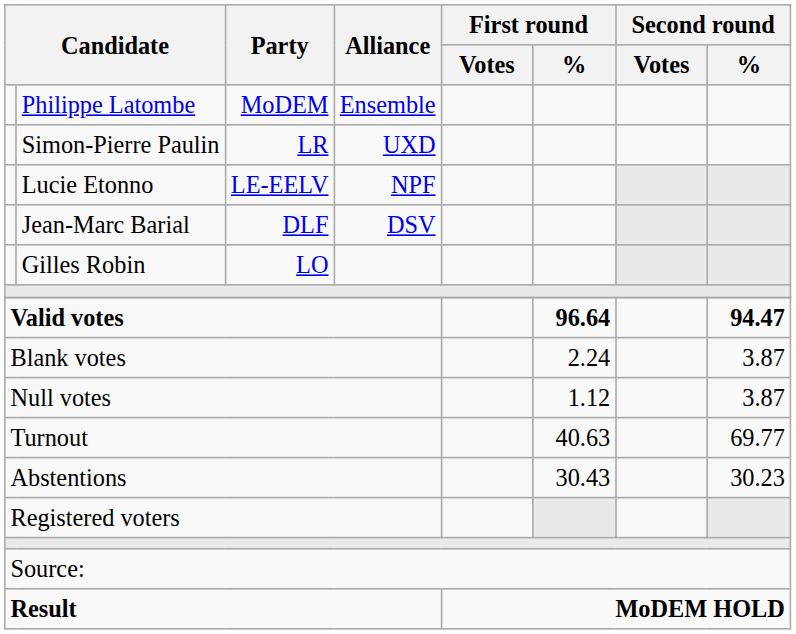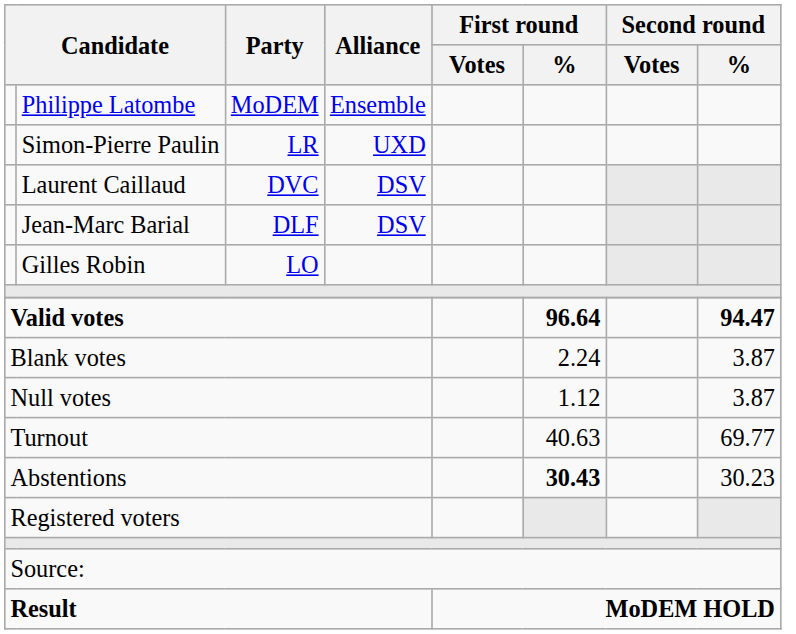- row: (88, 185)
+ row: (104, 185)
(583, 477) normal -> (573, 477) bold
